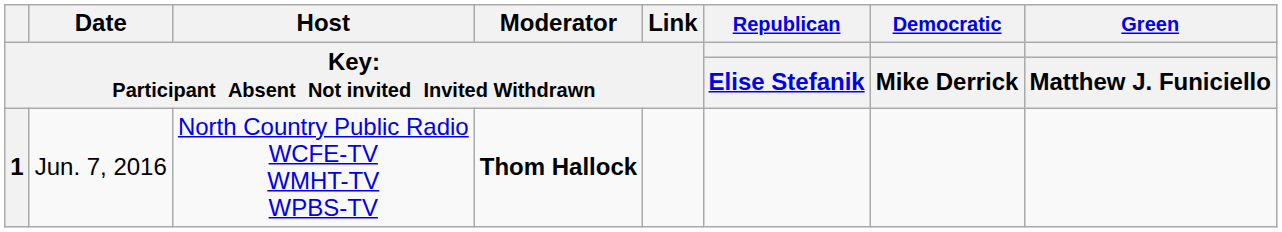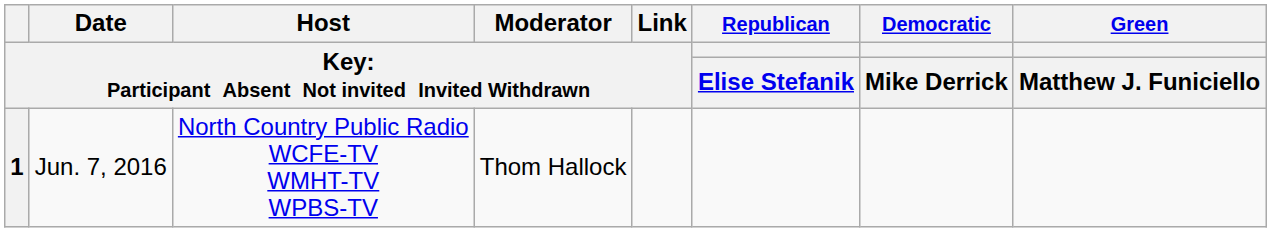(558, 167) bold -> (553, 167) normal
